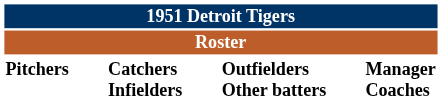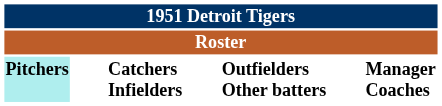(37, 68) no background -> (37, 68) paleturquoise background
